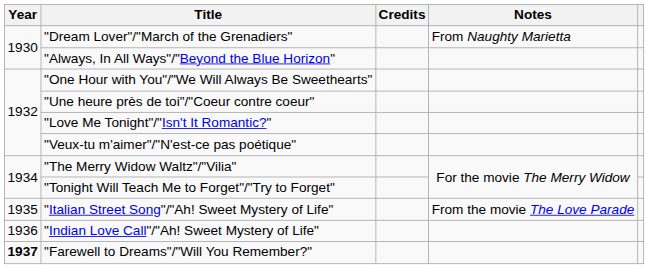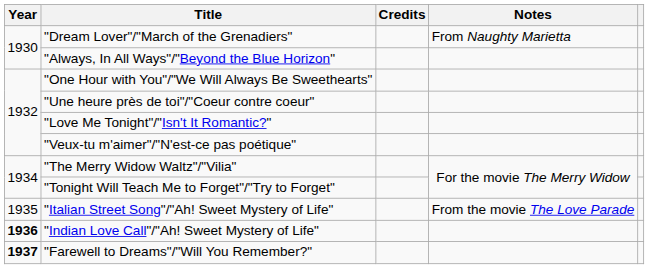(23, 230) normal -> (23, 230) bold
